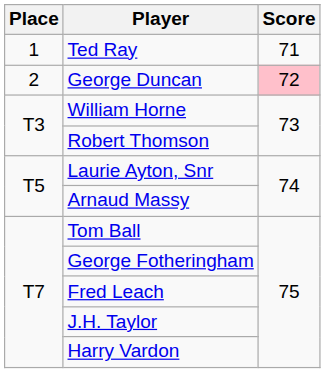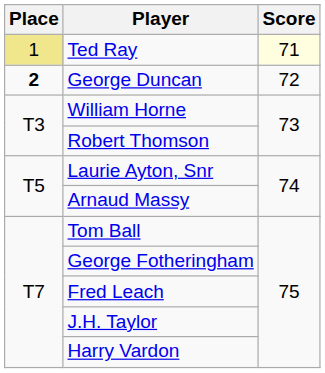(34, 49) no background -> (34, 49) khaki background
(289, 49) no background -> (289, 49) lightyellow background
(34, 79) normal -> (34, 79) bold
(289, 79) pink background -> (289, 79) no background
